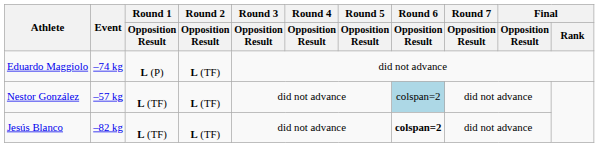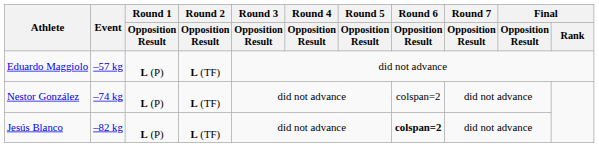(108, 66) –74 kg -> (108, 66) –57 kg
(108, 97) –57 kg -> (108, 97) –74 kg
(152, 103) L (TF) -> (152, 103) L (P)
(418, 97) lightblue background -> (418, 97) no background
(152, 134) L (TF) -> (152, 134) L (P)
